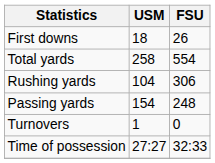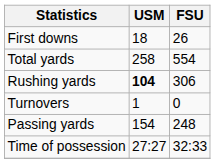(143, 81) normal -> (143, 81) bold
rows swapped: (51, 103) <-> (38, 125)
